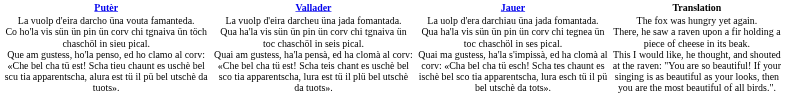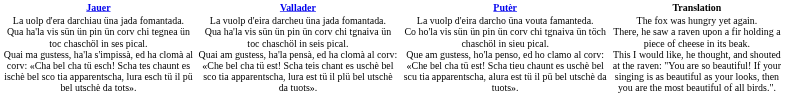columns swapped: (106, 7) <-> (513, 7)
